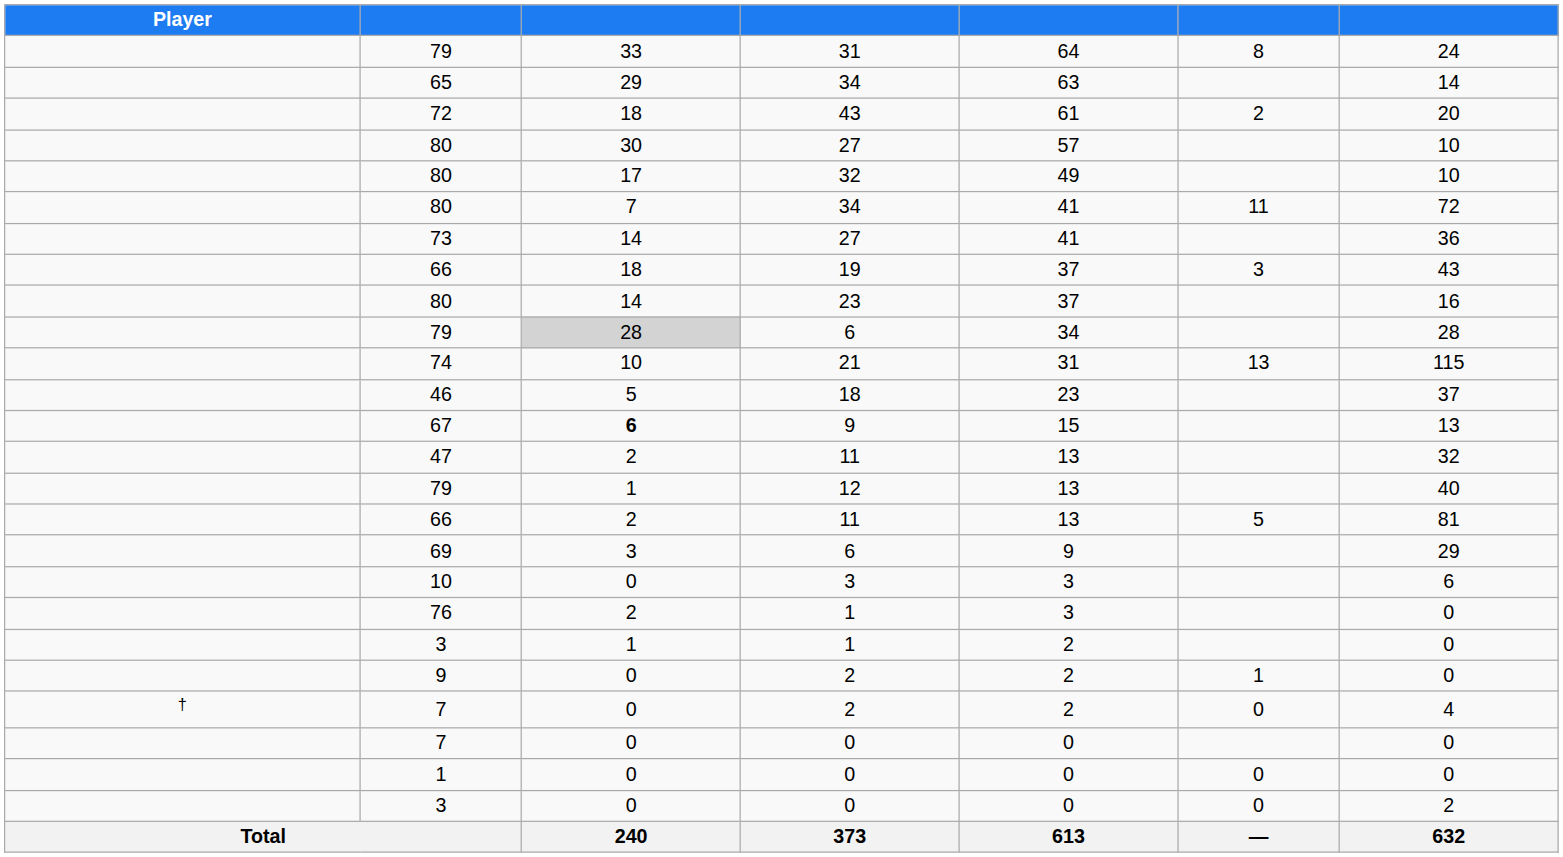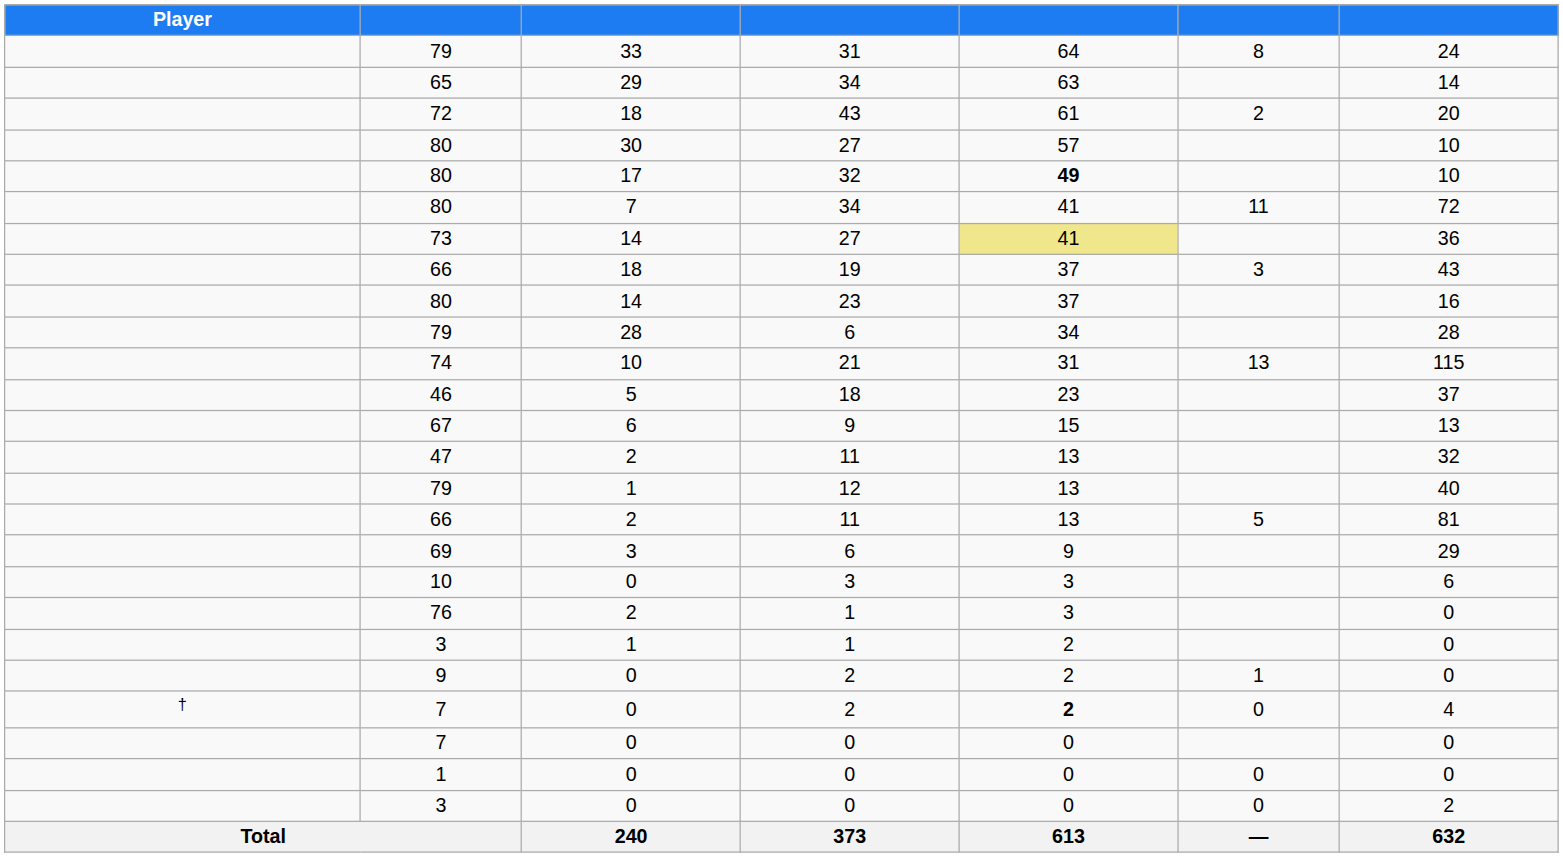(1068, 176) normal -> (1068, 176) bold
(1068, 238) no background -> (1068, 238) khaki background
(631, 332) lightgrey background -> (631, 332) no background
(631, 425) bold -> (631, 425) normal
(1068, 709) normal -> (1068, 709) bold
